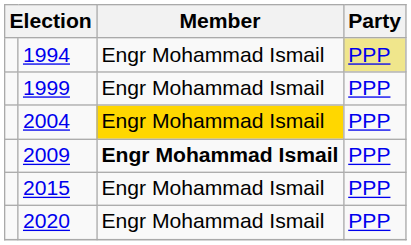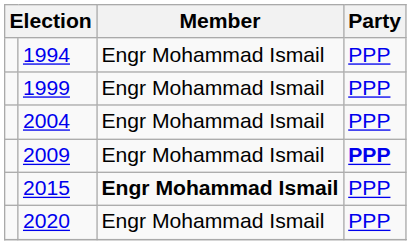(369, 54) khaki background -> (369, 54) no background
(213, 121) gold background -> (213, 121) no background
(220, 155) bold -> (213, 155) normal
(369, 155) normal -> (369, 155) bold
(213, 188) normal -> (220, 188) bold
